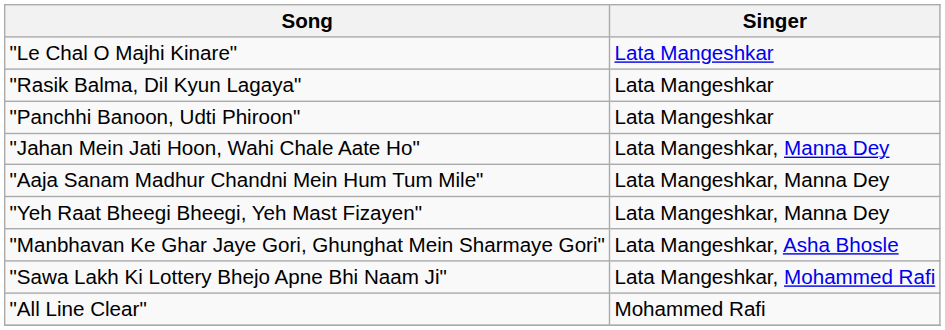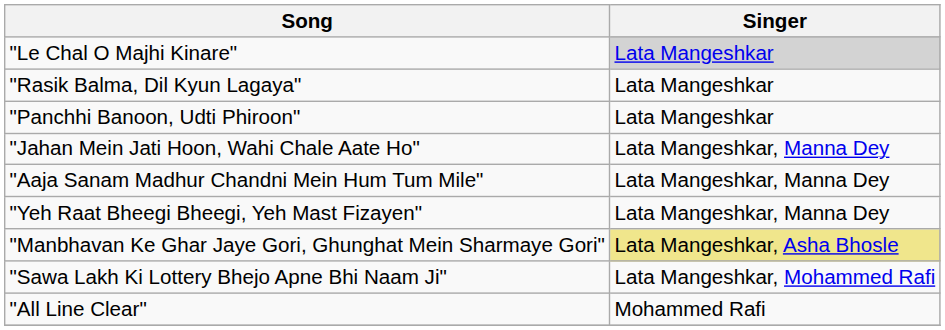(694, 52) no background -> (694, 52) lightgrey background
(757, 245) no background -> (757, 245) khaki background
